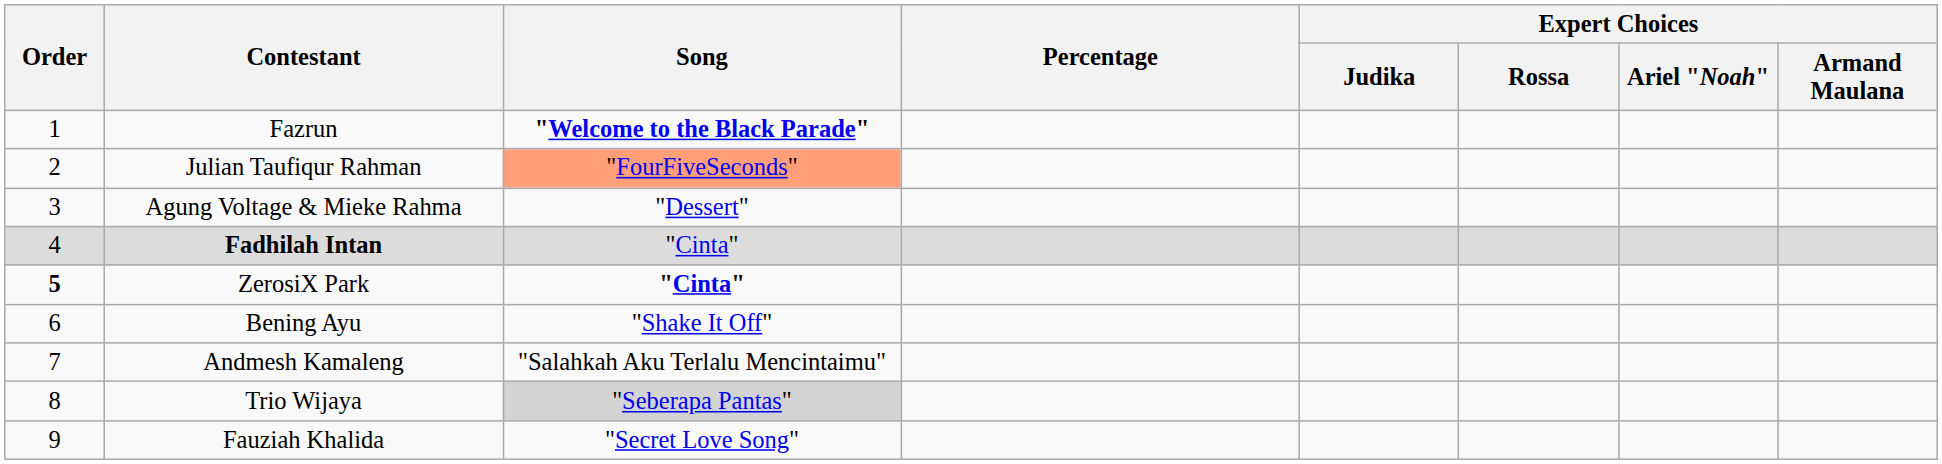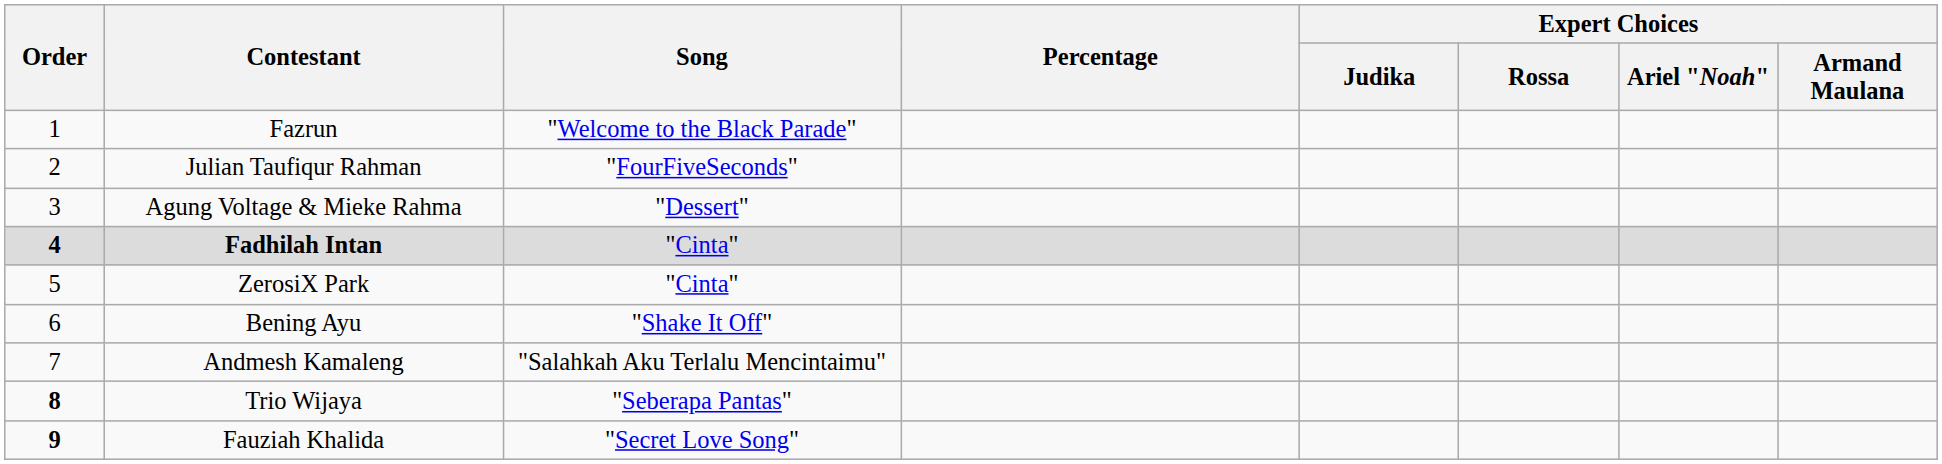(702, 129) bold -> (702, 129) normal
(702, 167) lightsalmon background -> (702, 167) no background
(55, 245) normal -> (55, 245) bold
(55, 284) bold -> (55, 284) normal
(702, 284) bold -> (702, 284) normal
(55, 400) normal -> (55, 400) bold
(702, 400) lightgrey background -> (702, 400) no background
(55, 439) normal -> (55, 439) bold
